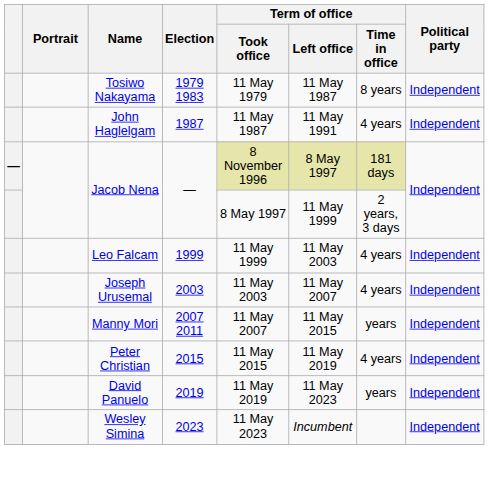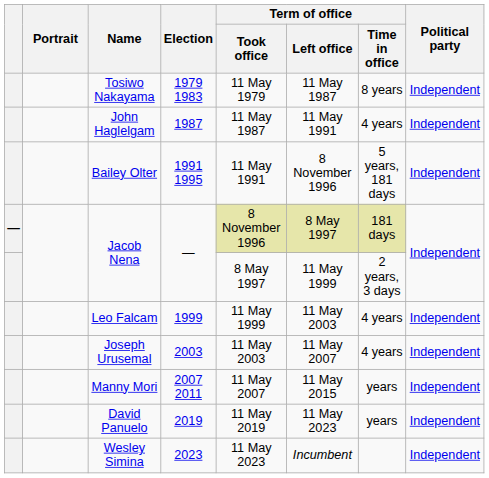+ row: (14, 173)
- row: (14, 358)
